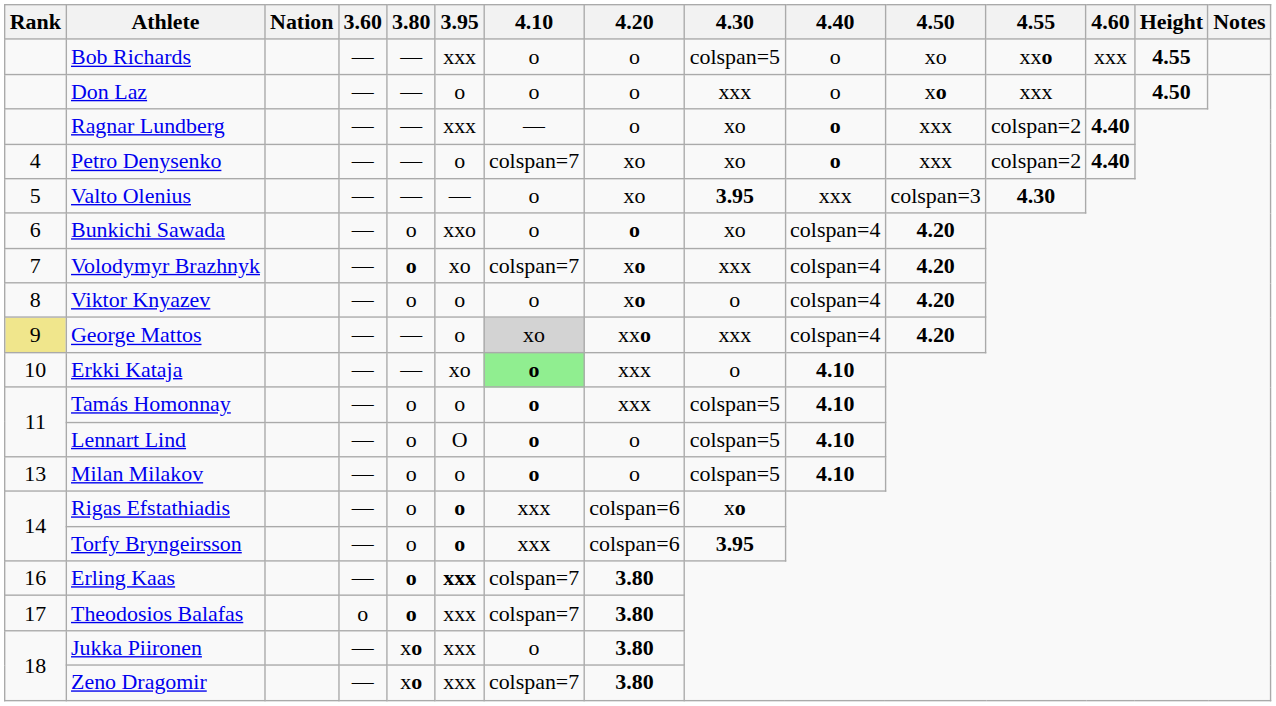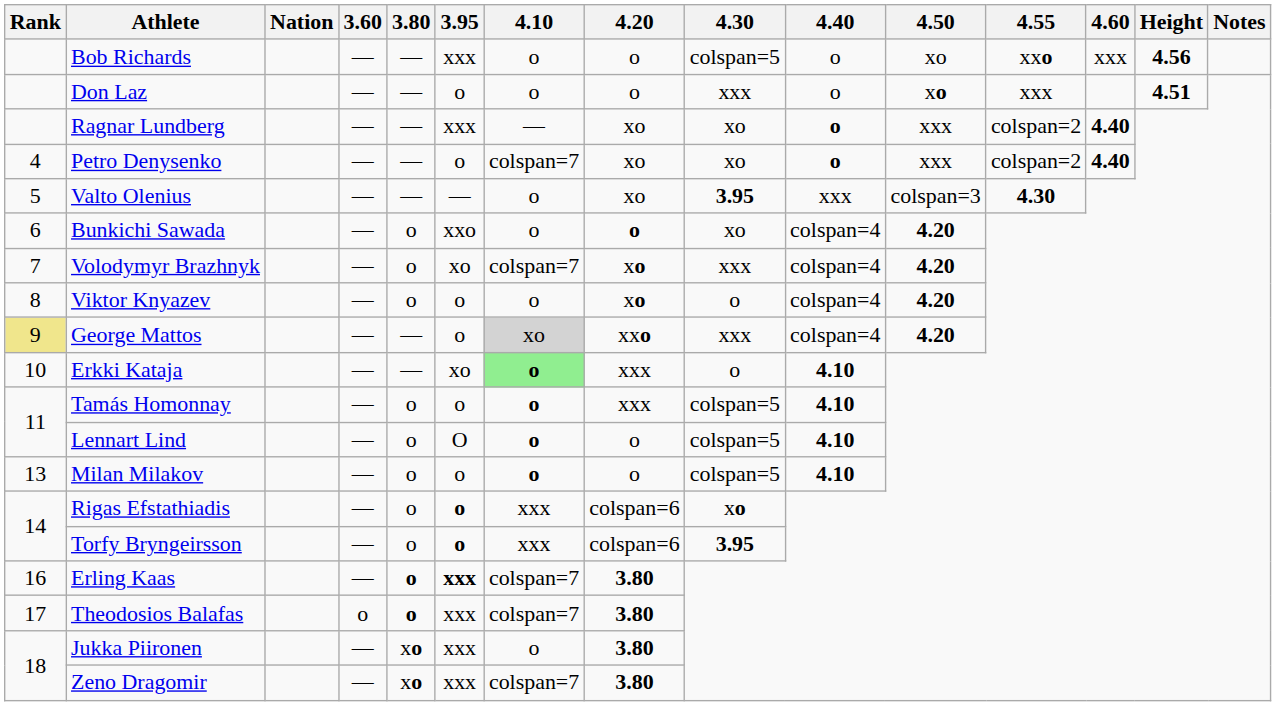(1171, 56) 4.55 -> (1171, 56) 4.56
(1171, 91) 4.50 -> (1171, 91) 4.51
(634, 126) o -> (634, 126) xo
(411, 265) bold -> (411, 265) normal
